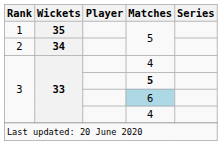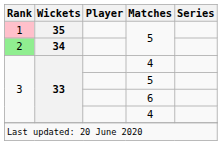(19, 30) no background -> (19, 30) pink background
(19, 47) no background -> (19, 47) lightgreen background
(150, 81) bold -> (150, 81) normal
(150, 98) lightblue background -> (150, 98) no background
